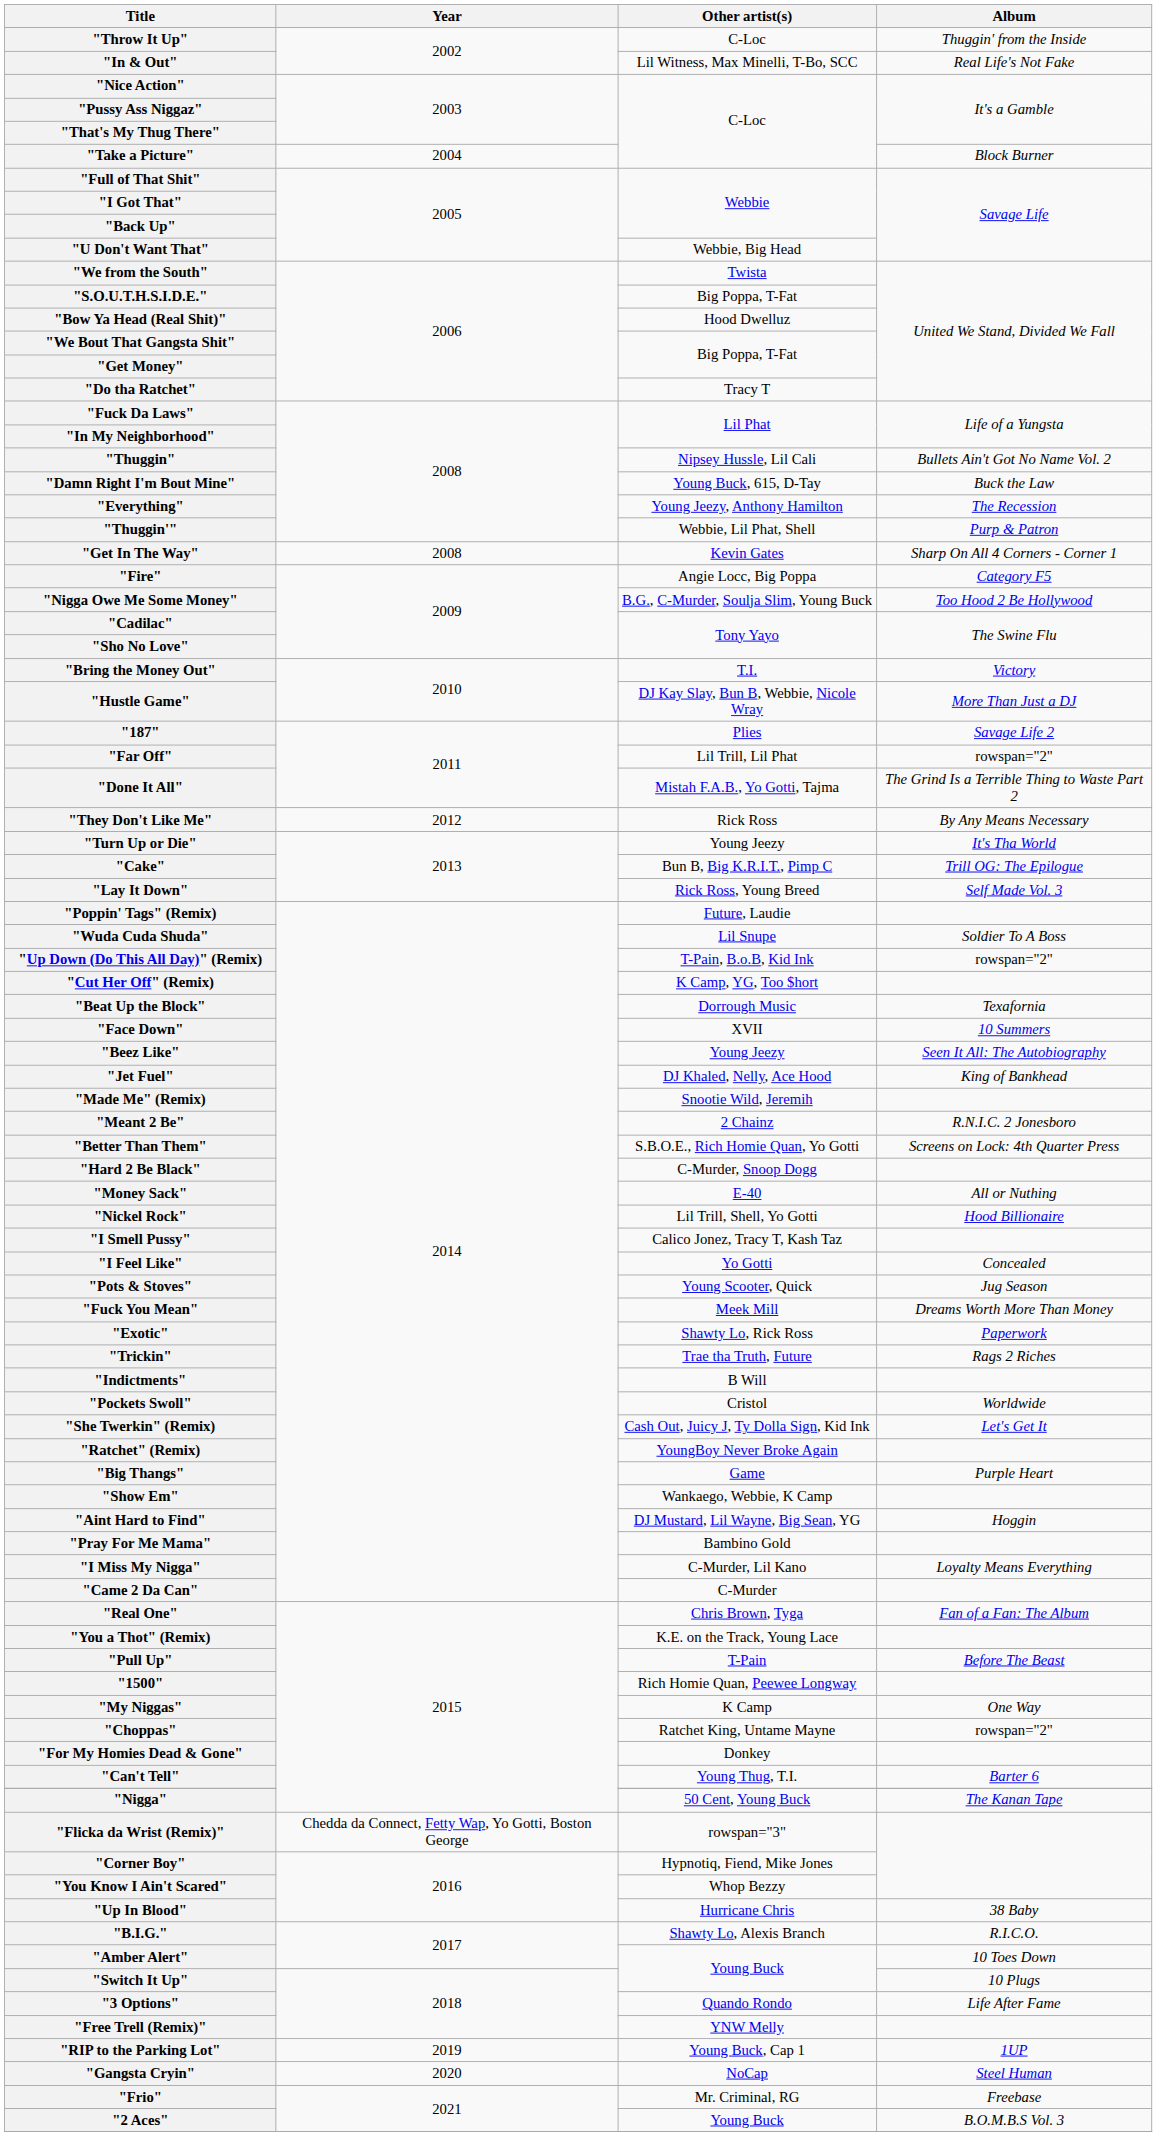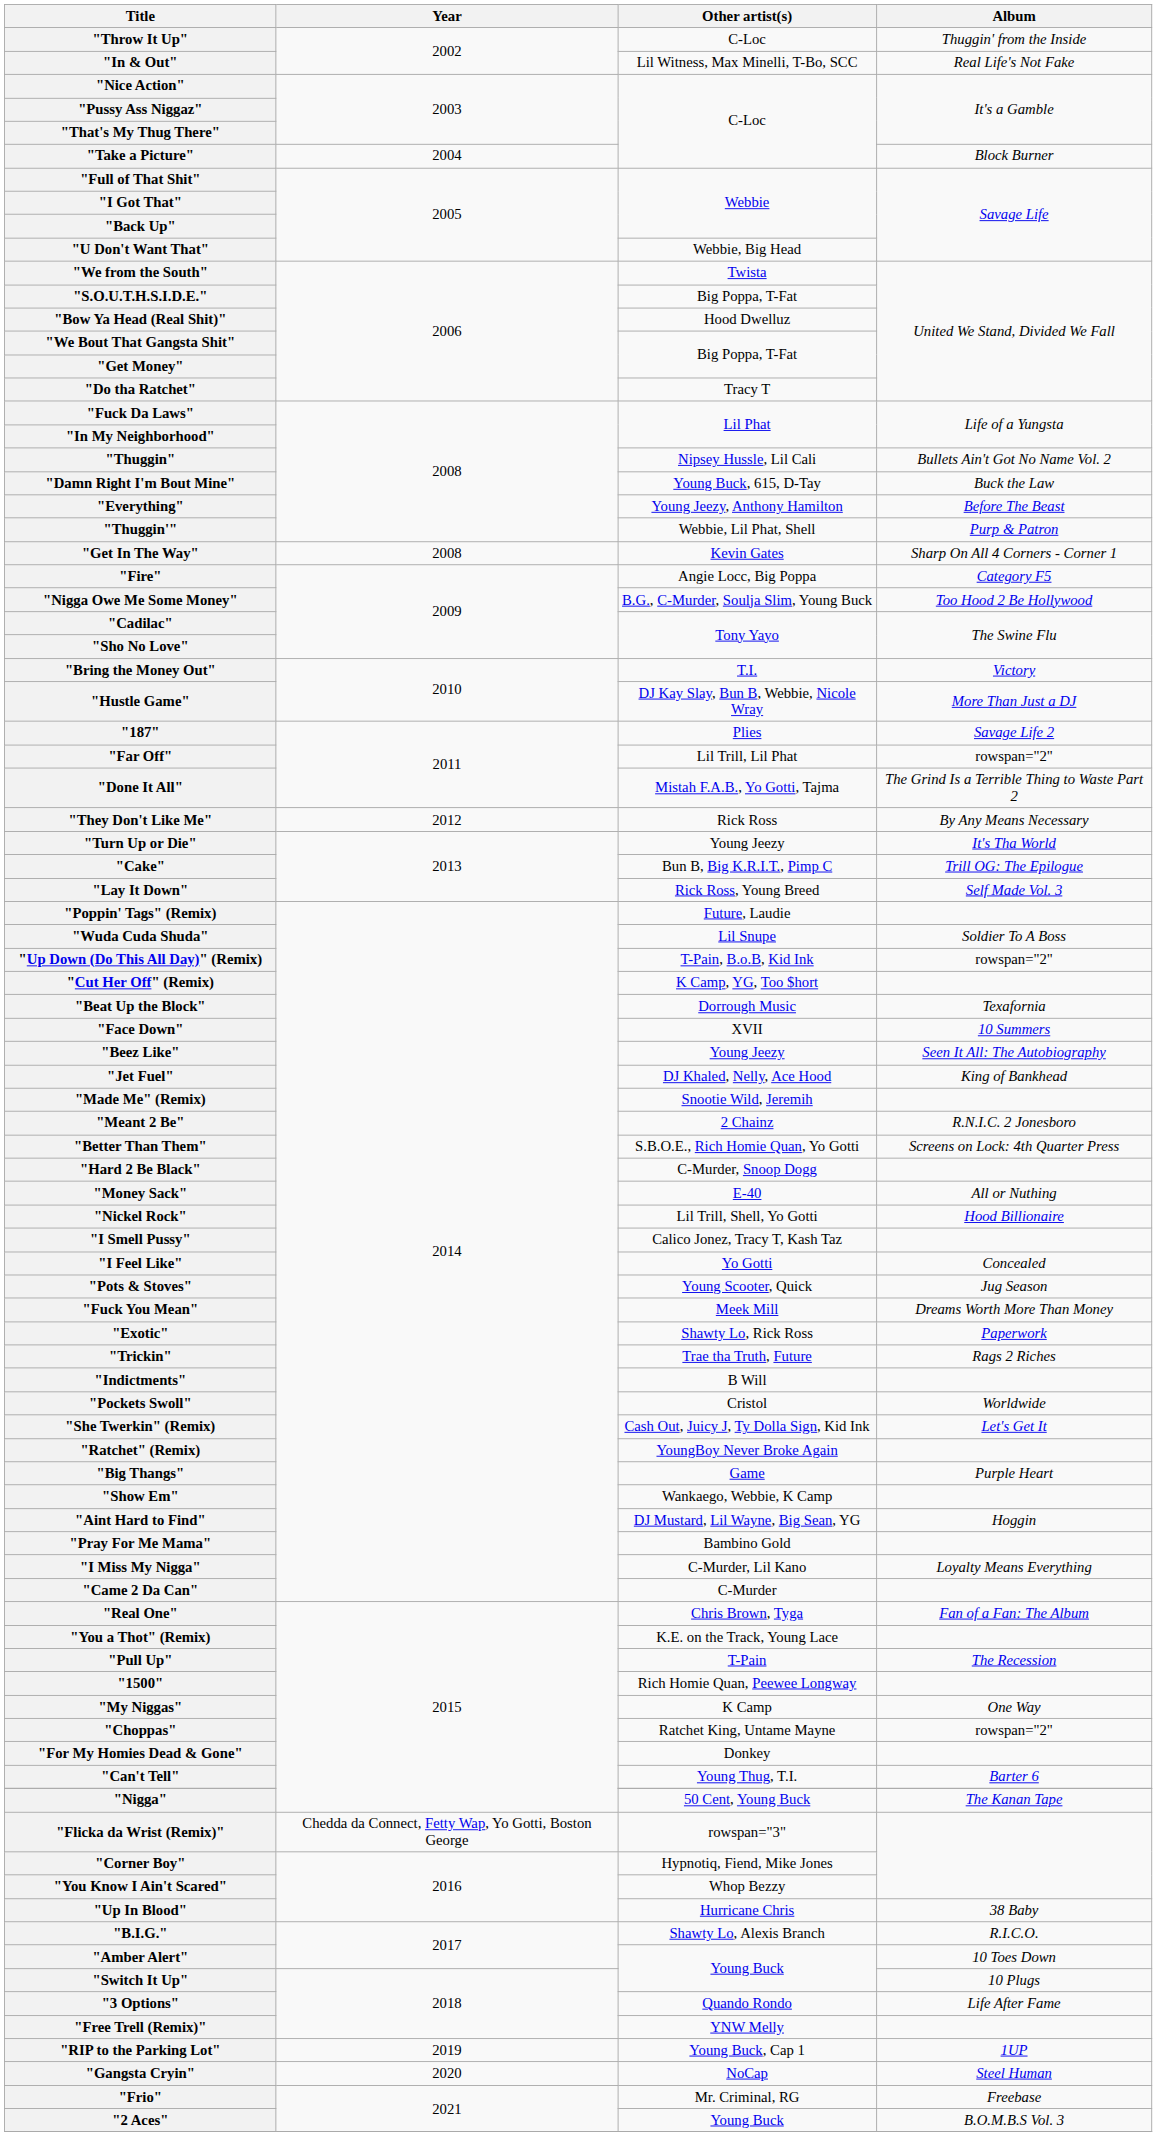(1014, 506) The Recession -> (1014, 506) Before The Beast
(1014, 1660) Before The Beast -> (1014, 1660) The Recession
